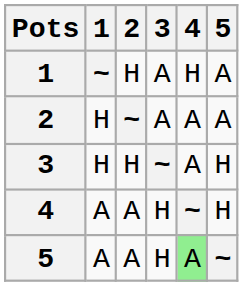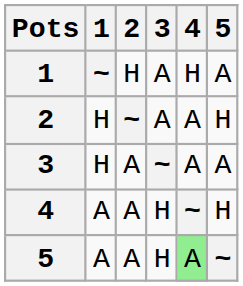(223, 120) A -> (223, 120) H
(132, 166) H -> (132, 166) A
(223, 166) H -> (223, 166) A
